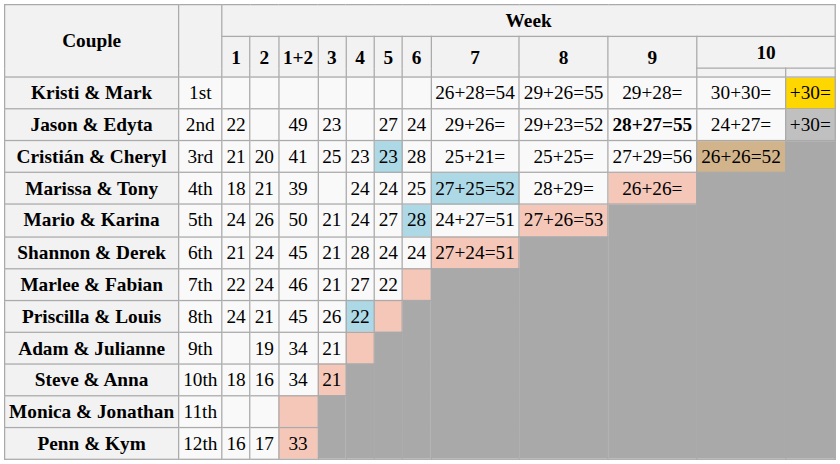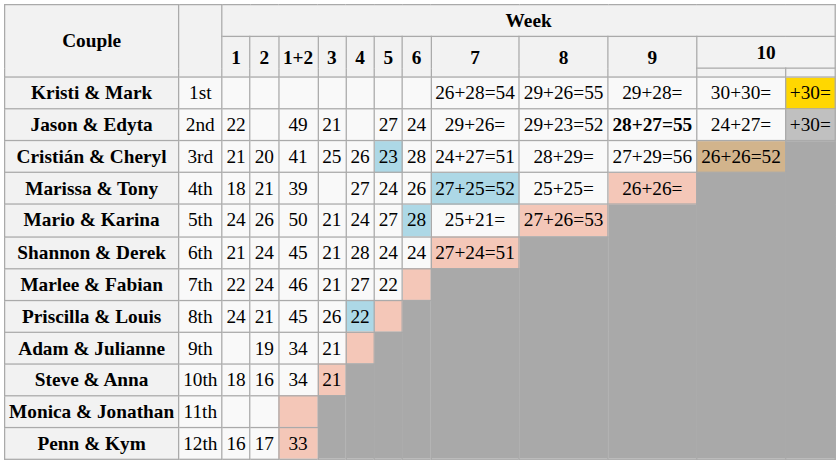(332, 125) 23 -> (332, 125) 21
(360, 156) 23 -> (360, 156) 26
(475, 156) 25+21= -> (475, 156) 24+27=51
(564, 156) 25+25= -> (564, 156) 28+29=
(360, 188) 24 -> (360, 188) 27
(417, 188) 25 -> (417, 188) 26
(564, 188) 28+29= -> (564, 188) 25+25=
(475, 220) 24+27=51 -> (475, 220) 25+21=
